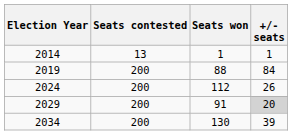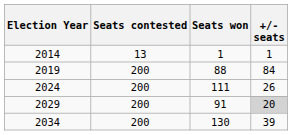(220, 88) 112 -> (220, 88) 111
